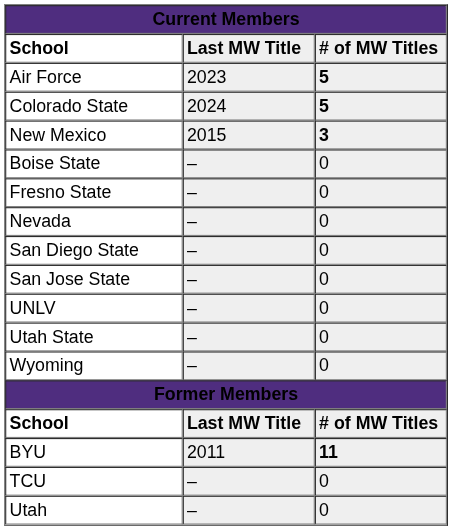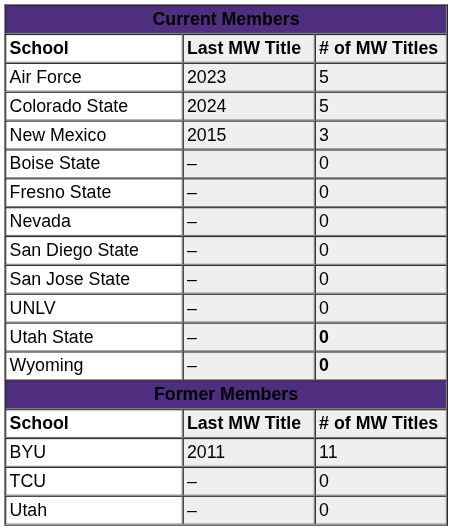(324, 77) bold -> (324, 77) normal
(324, 106) bold -> (324, 106) normal
(324, 134) bold -> (324, 134) normal
(324, 336) normal -> (324, 336) bold
(324, 365) normal -> (324, 365) bold
(329, 452) bold -> (328, 452) normal
